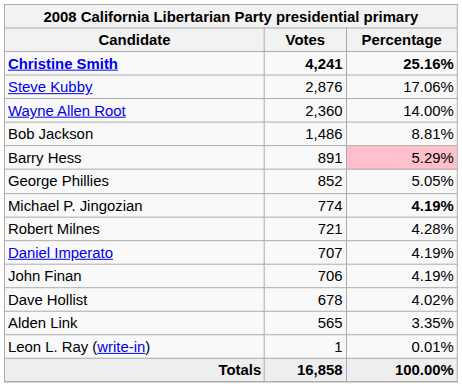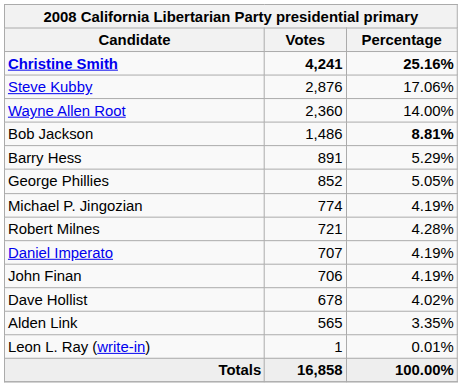(433, 134) normal -> (433, 134) bold
(433, 158) pink background -> (433, 158) no background
(433, 205) bold -> (433, 205) normal
